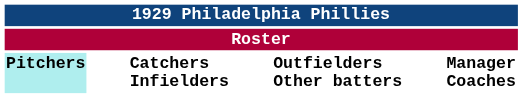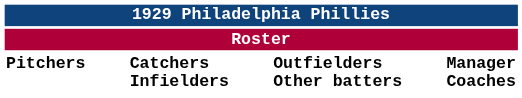(46, 64) paleturquoise background -> (46, 64) no background
